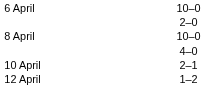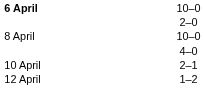(19, 8) normal -> (21, 8) bold
